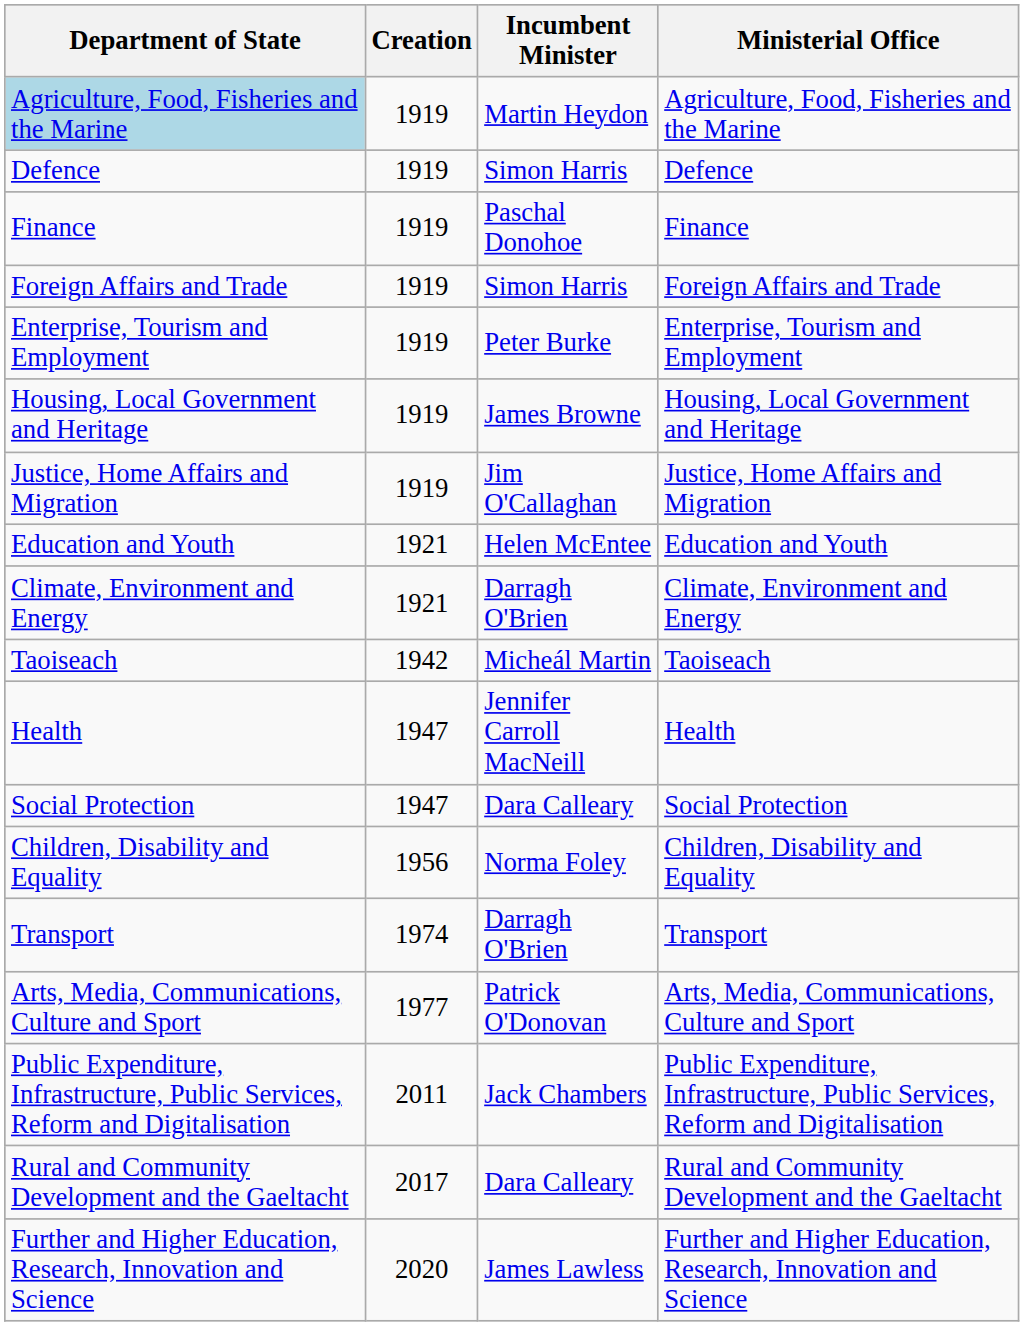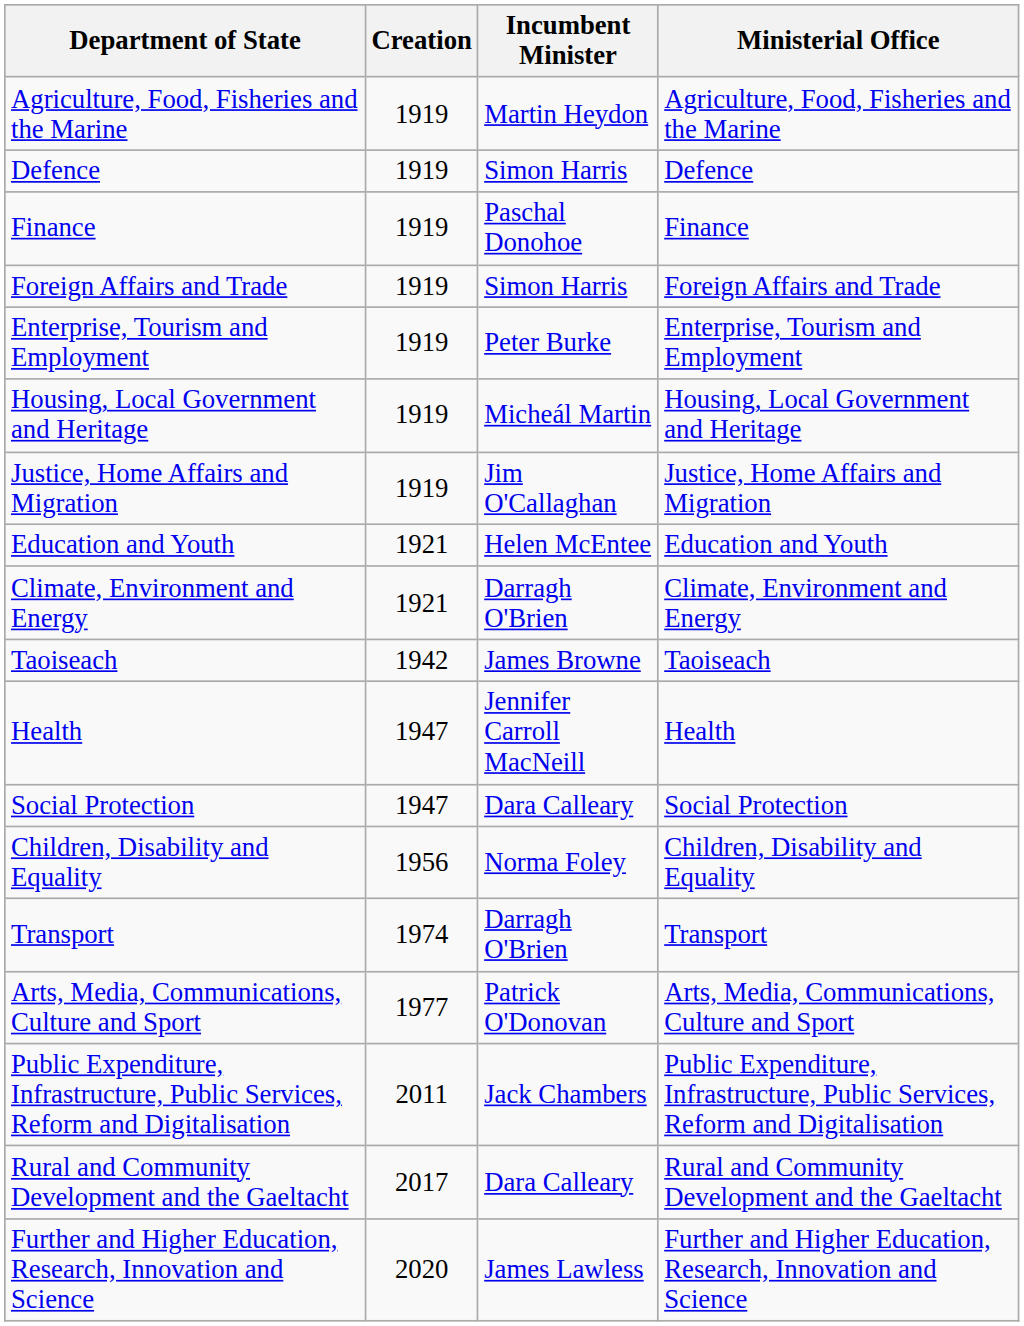(184, 113) lightblue background -> (184, 113) no background
(562, 415) James Browne -> (568, 415) Micheál Martin
(568, 659) Micheál Martin -> (562, 659) James Browne
